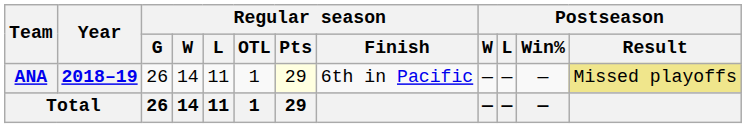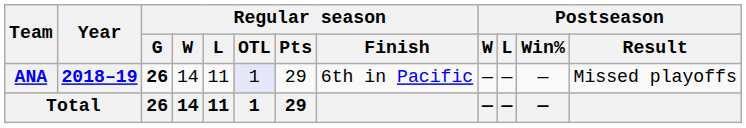(157, 78) normal -> (157, 78) bold
(254, 78) no background -> (254, 78) lavender background
(296, 78) lightyellow background -> (296, 78) no background
(655, 78) khaki background -> (655, 78) no background
